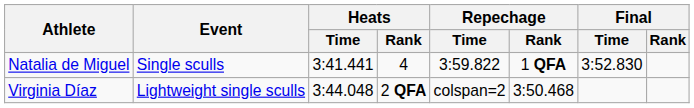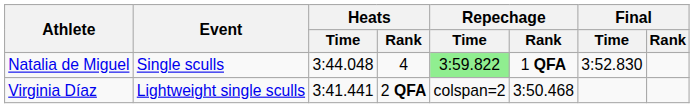(343, 66) 3:41.441 -> (343, 66) 3:44.048
(470, 66) no background -> (470, 66) lightgreen background
(343, 90) 3:44.048 -> (343, 90) 3:41.441
